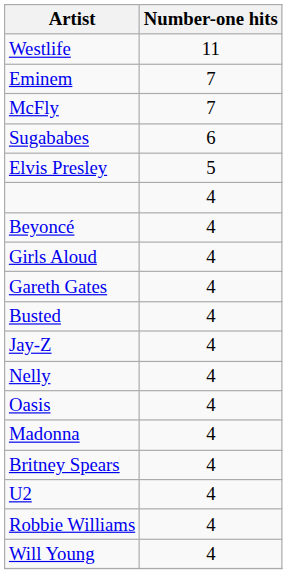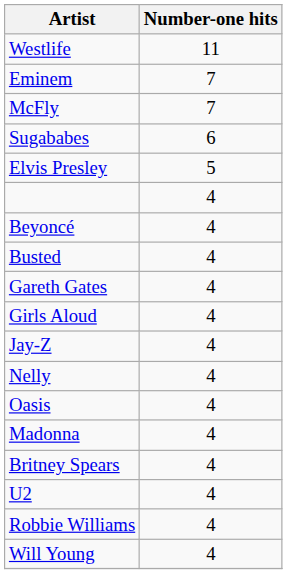(53, 256) Girls Aloud -> (35, 256) Busted
(35, 316) Busted -> (53, 316) Girls Aloud
